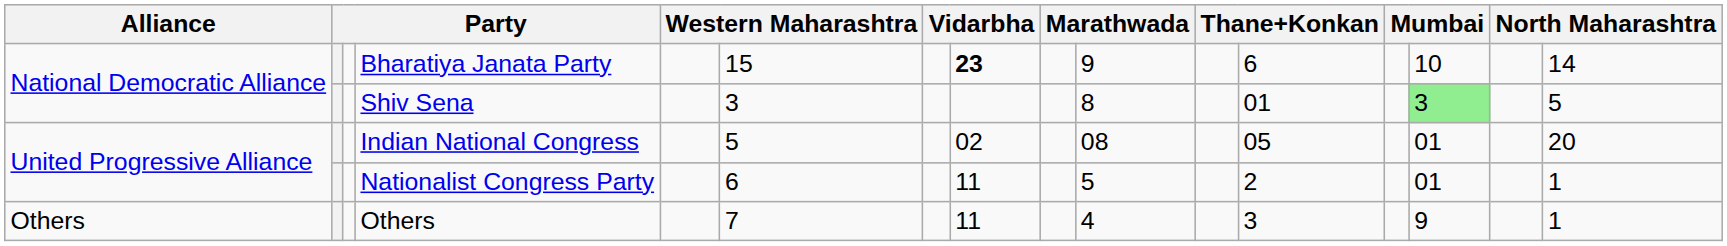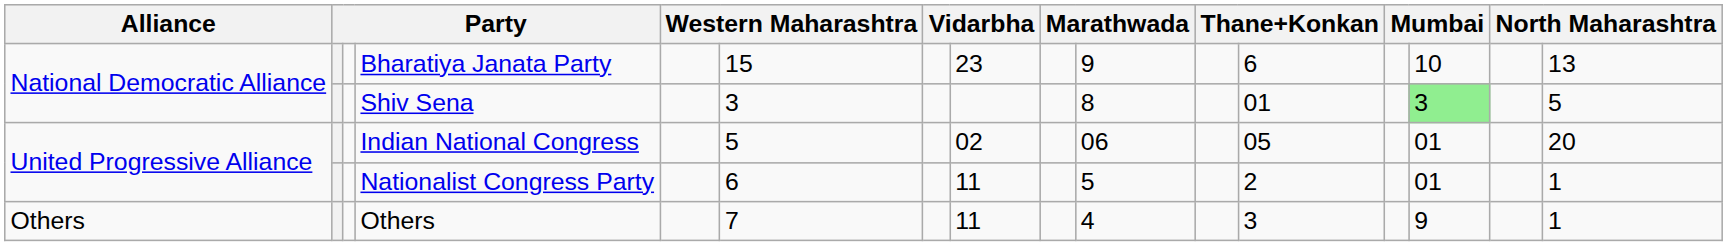(969, 63) bold -> (969, 63) normal
(1562, 63) 14 -> (1562, 63) 13
(1095, 142) 08 -> (1095, 142) 06
